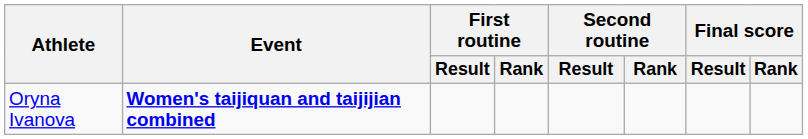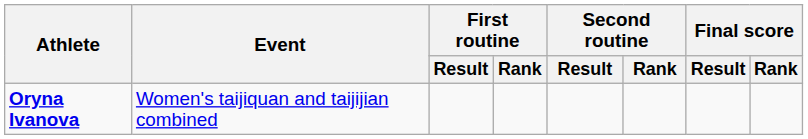(42, 109) normal -> (44, 109) bold
(264, 109) bold -> (262, 109) normal
